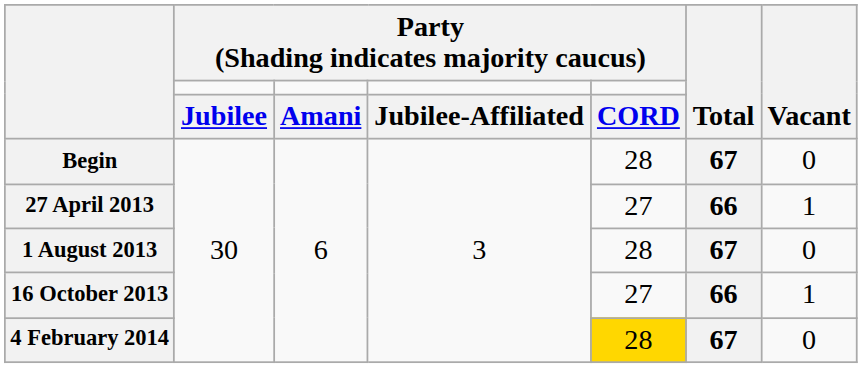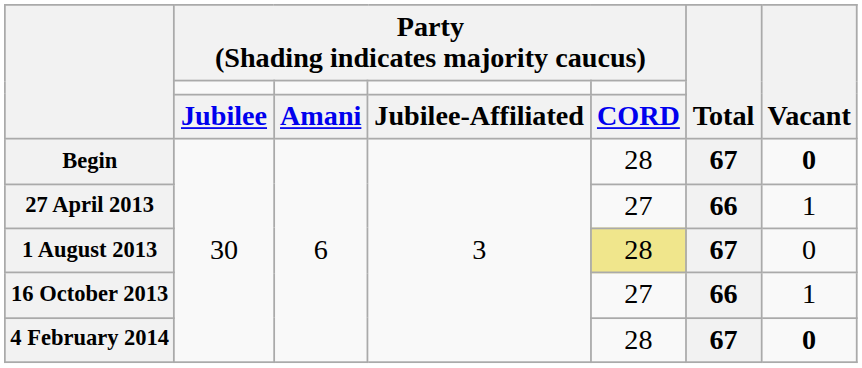(809, 160) normal -> (809, 160) bold
(638, 250) no background -> (638, 250) khaki background
(638, 339) gold background -> (638, 339) no background
(809, 339) normal -> (809, 339) bold
